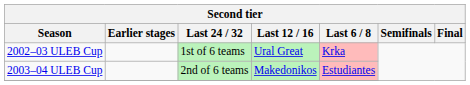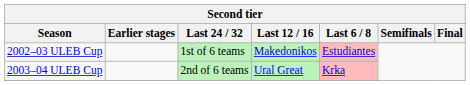(278, 52) Ural Great -> (285, 52) Makedonikos
(334, 52) Krka -> (349, 52) Estudiantes
(285, 71) Makedonikos -> (278, 71) Ural Great
(349, 71) Estudiantes -> (334, 71) Krka
